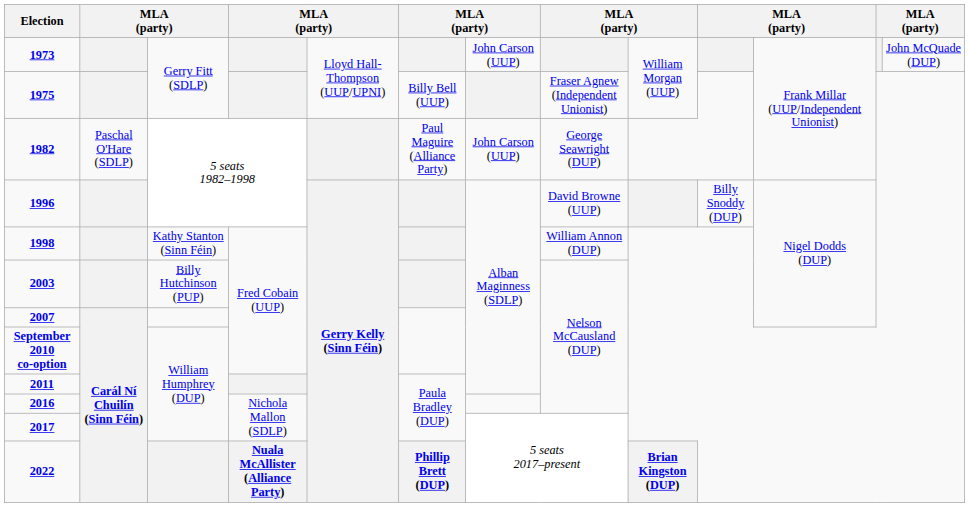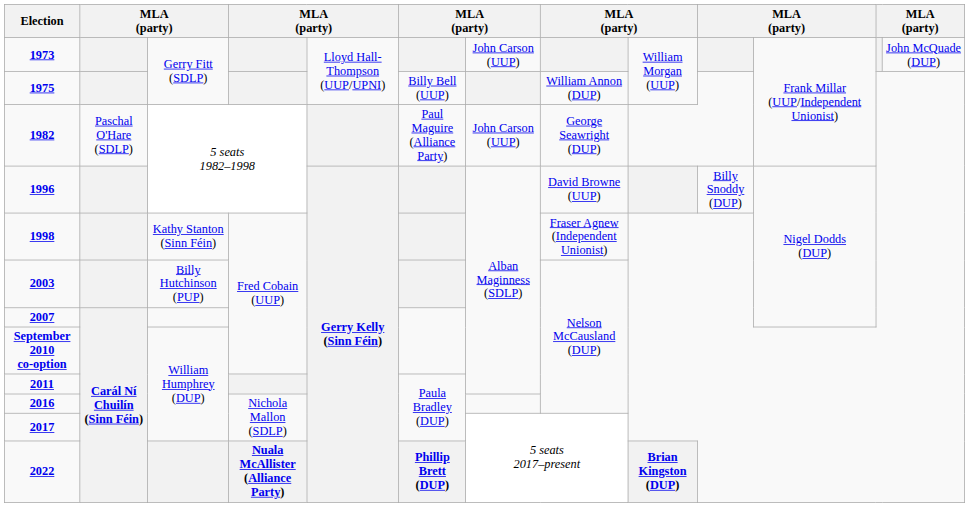(584, 94) Fraser Agnew (Independent Unionist) -> (584, 87) William Annon (DUP)
(584, 243) William Annon (DUP) -> (584, 236) Fraser Agnew (Independent Unionist)
